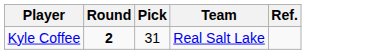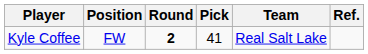+ column: (114, 15)
(152, 37) 31 -> (214, 37) 41
